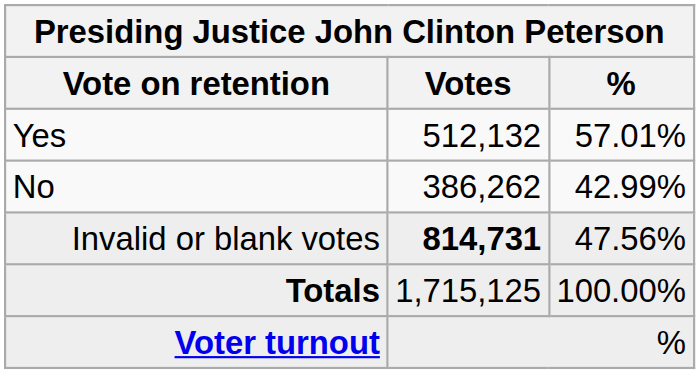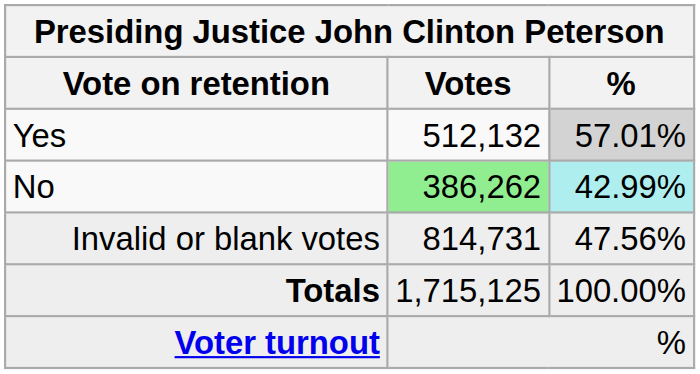(630, 135) no background -> (630, 135) lightgrey background
(482, 187) no background -> (482, 187) lightgreen background
(630, 187) no background -> (630, 187) paleturquoise background
(482, 239) bold -> (482, 239) normal
